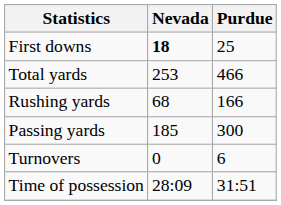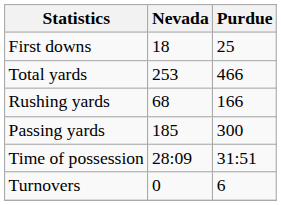(161, 46) bold -> (161, 46) normal
rows swapped: (44, 158) <-> (76, 185)
